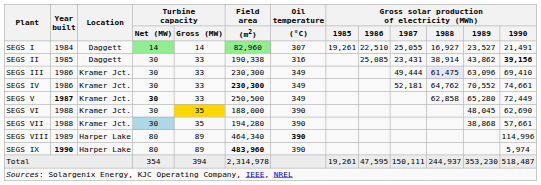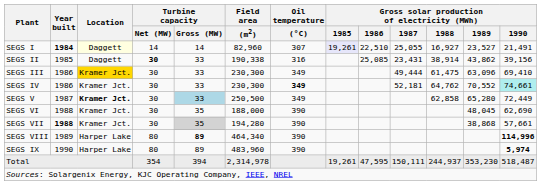(64, 47) normal -> (64, 47) bold
(105, 47) no background -> (105, 47) lightyellow background
(153, 47) lightgreen background -> (153, 47) no background
(248, 47) lightgreen background -> (248, 47) no background
(342, 47) no background -> (342, 47) lavender background
(153, 60) normal -> (153, 60) bold
(518, 60) bold -> (518, 60) normal
(105, 73) no background -> (105, 73) gold background
(445, 73) lavender background -> (445, 73) no background
(248, 85) bold -> (248, 85) normal
(298, 85) normal -> (298, 85) bold
(518, 85) no background -> (518, 85) paleturquoise background
(64, 98) bold -> (64, 98) normal
(105, 98) normal -> (105, 98) bold
(153, 98) bold -> (153, 98) normal
(199, 98) no background -> (199, 98) lightblue background
(199, 111) gold background -> (199, 111) no background
(64, 123) normal -> (64, 123) bold
(153, 123) lightblue background -> (153, 123) no background
(199, 123) no background -> (199, 123) lightgrey background
(199, 136) normal -> (199, 136) bold
(298, 136) bold -> (298, 136) normal
(518, 136) normal -> (518, 136) bold
(64, 149) bold -> (64, 149) normal
(248, 149) bold -> (248, 149) normal
(518, 149) normal -> (518, 149) bold
